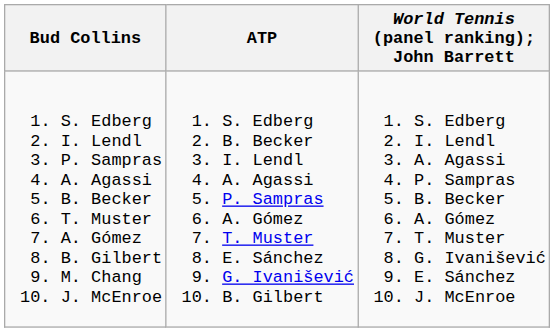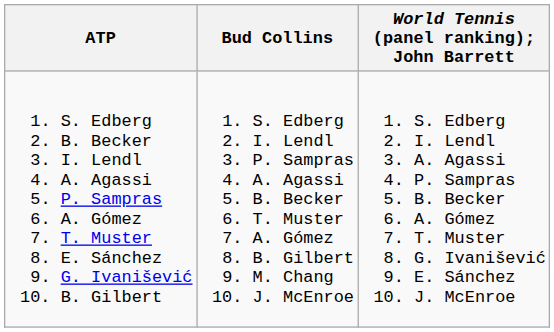columns swapped: (262, 38) <-> (85, 38)
